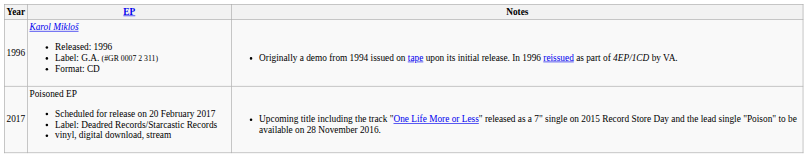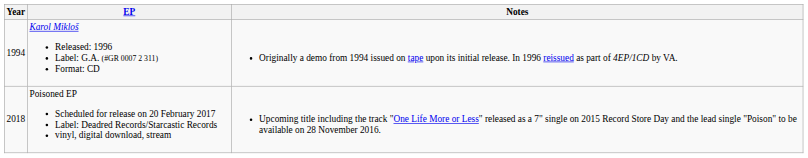(16, 52) 1996 -> (16, 52) 1994
(16, 119) 2017 -> (16, 119) 2018
